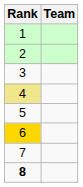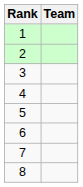(23, 93) khaki background -> (23, 93) no background
(23, 133) gold background -> (23, 133) no background
(23, 172) bold -> (23, 172) normal
